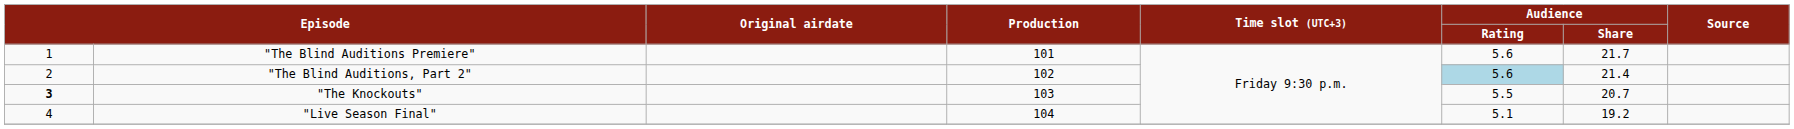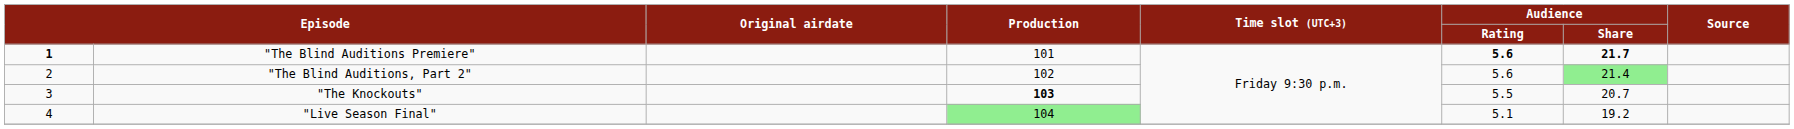(49, 54) normal -> (49, 54) bold
(1503, 54) normal -> (1503, 54) bold
(1615, 54) normal -> (1615, 54) bold
(1503, 74) lightblue background -> (1503, 74) no background
(1615, 74) no background -> (1615, 74) lightgreen background
(49, 94) bold -> (49, 94) normal
(1044, 94) normal -> (1044, 94) bold
(1044, 114) no background -> (1044, 114) lightgreen background
